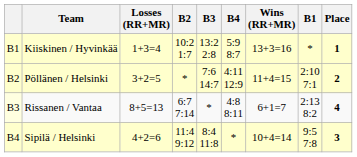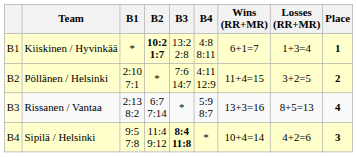columns swapped: (310, 19) <-> (146, 19)
(185, 48) normal -> (157, 48) bold
(233, 48) 5:9 8:7 -> (206, 48) 4:8 8:11
(272, 48) 13+3=16 -> (244, 48) 6+1=7
(233, 107) 4:8 8:11 -> (206, 107) 5:9 8:7
(272, 107) 6+1=7 -> (244, 107) 13+3=16
(209, 137) normal -> (182, 137) bold
